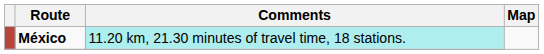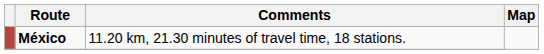(247, 37) paleturquoise background -> (247, 37) no background
